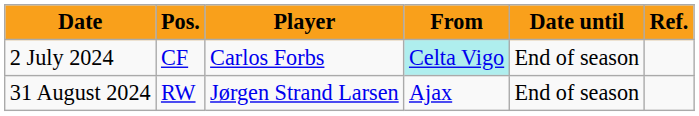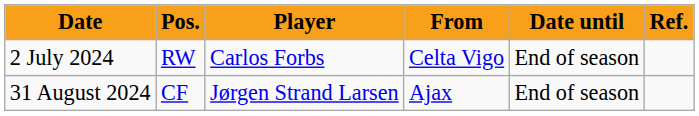(175, 57) CF -> (178, 57) RW
(457, 57) paleturquoise background -> (457, 57) no background
(178, 92) RW -> (175, 92) CF
